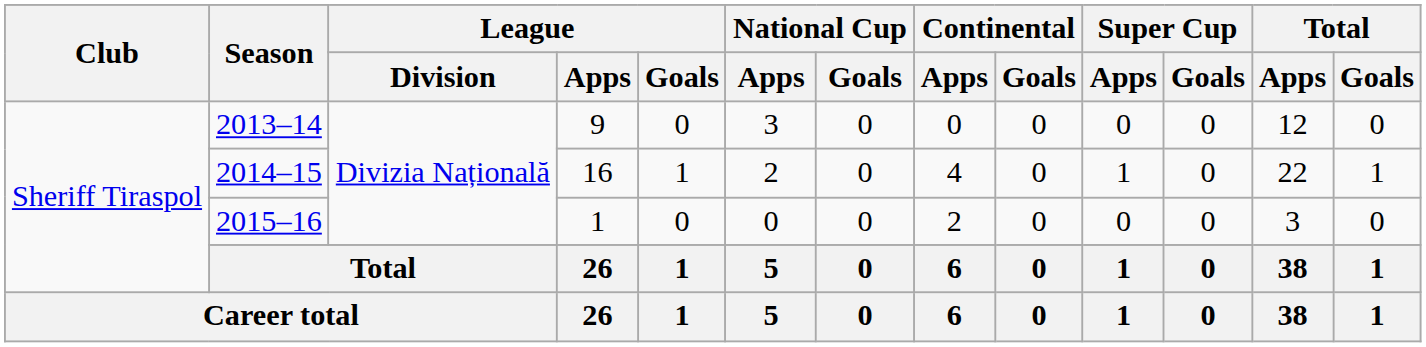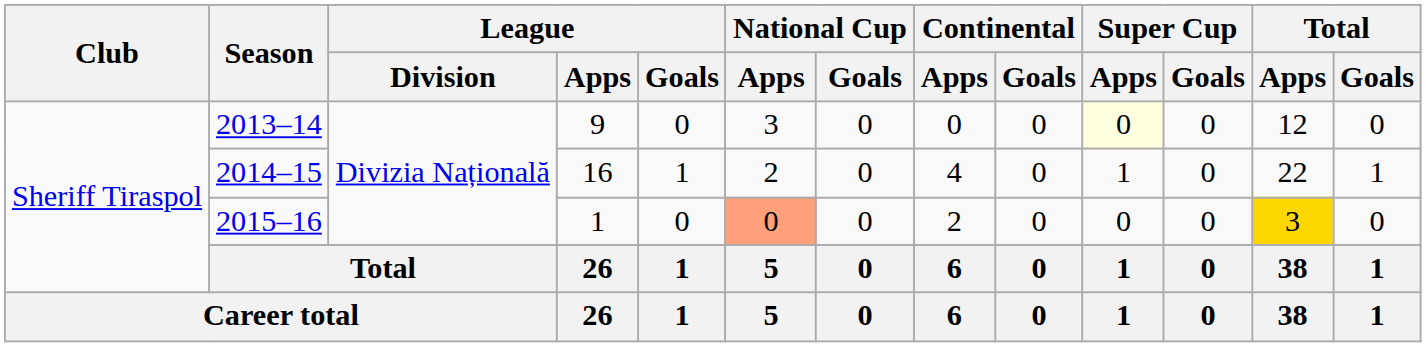(1123, 124) no background -> (1123, 124) lightyellow background
(771, 220) no background -> (771, 220) lightsalmon background
(1293, 220) no background -> (1293, 220) gold background
